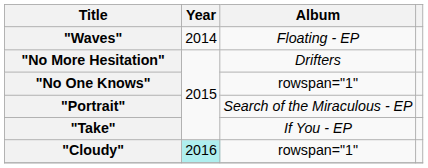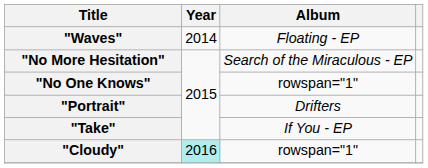(318, 60) Drifters -> (318, 60) Search of the Miraculous - EP
(318, 106) Search of the Miraculous - EP -> (318, 106) Drifters
